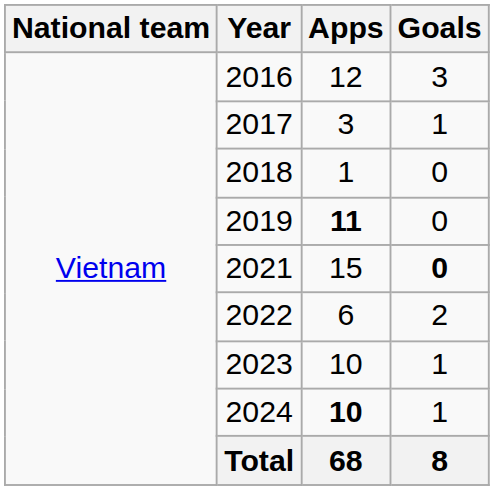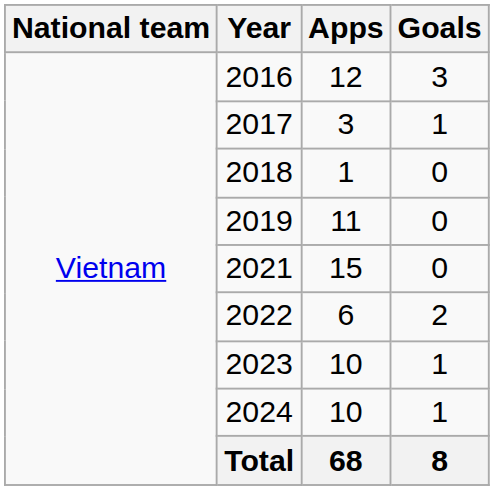(346, 220) bold -> (346, 220) normal
(440, 268) bold -> (440, 268) normal
(346, 412) bold -> (346, 412) normal
